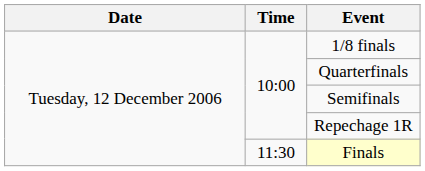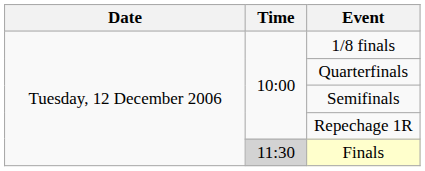(276, 152) no background -> (276, 152) lightgrey background
